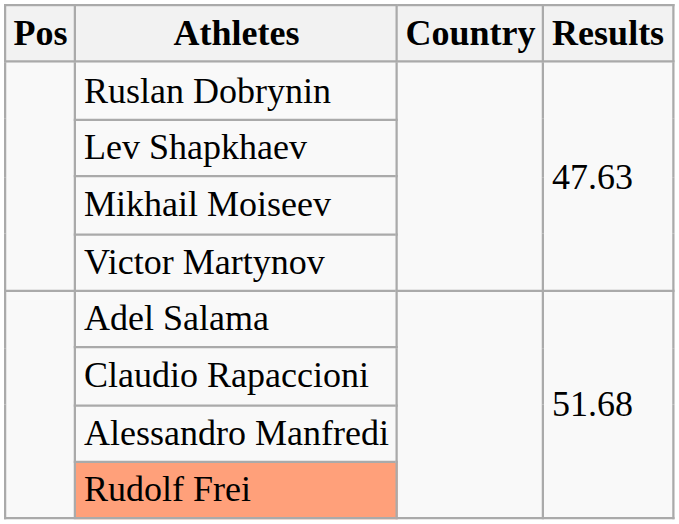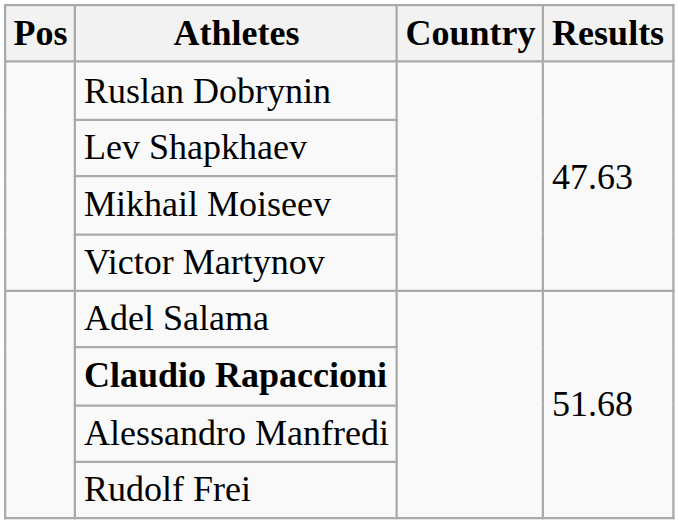(226, 375) normal -> (236, 375) bold
(168, 489) lightsalmon background -> (168, 489) no background
